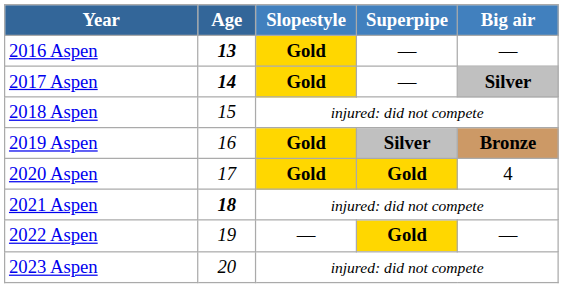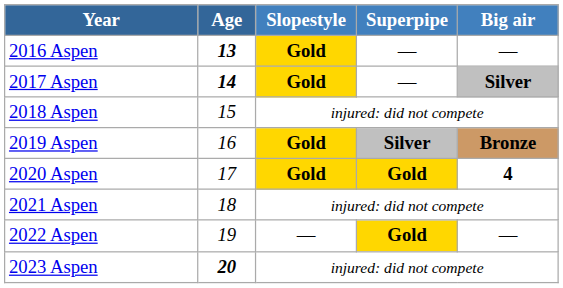(508, 174) normal -> (508, 174) bold
(227, 205) bold -> (227, 205) normal
(227, 266) normal -> (227, 266) bold
